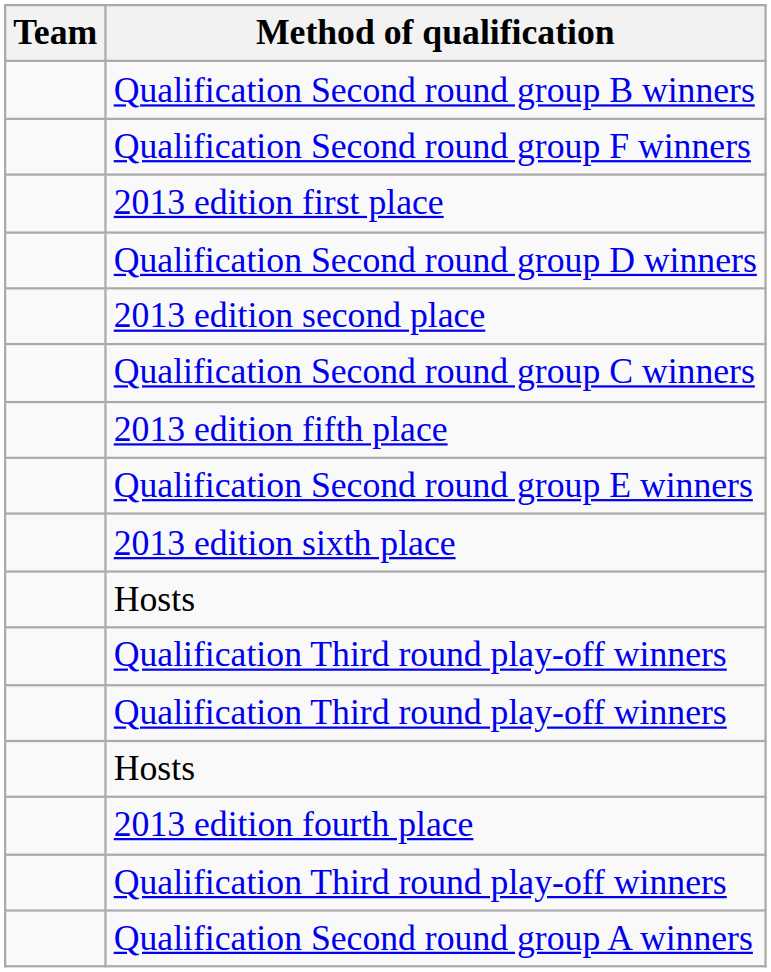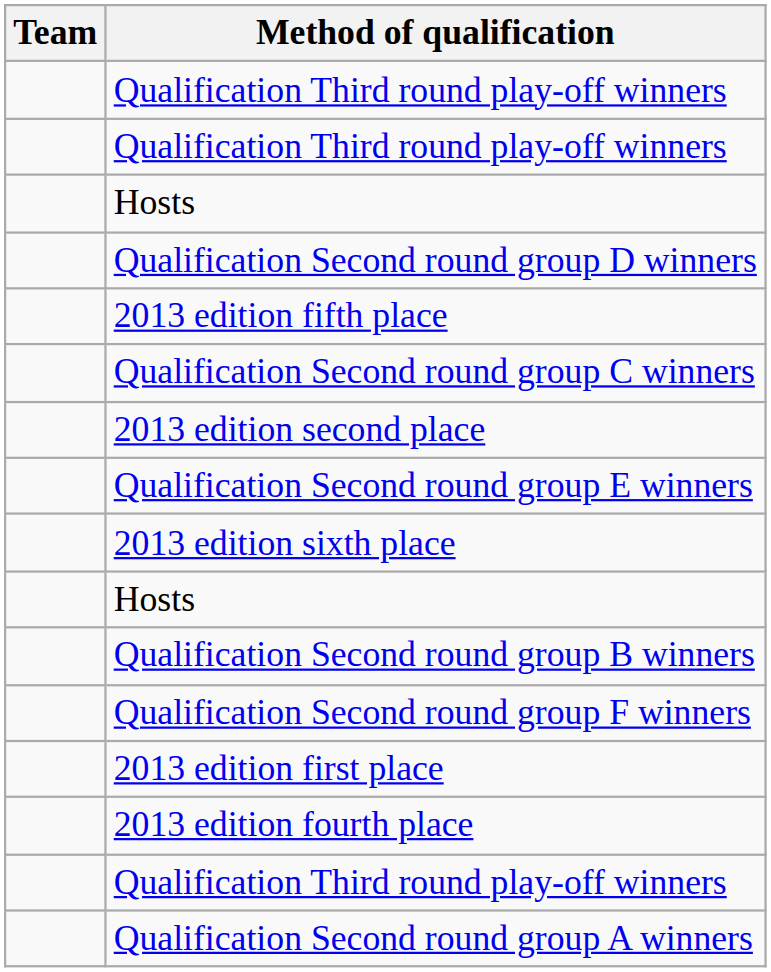(434, 89) Qualification Second round group B winners -> (420, 89) Qualification Third round play-off winners
(432, 145) Qualification Second round group F winners -> (420, 145) Qualification Third round play-off winners
(279, 202) 2013 edition first place -> (154, 202) Hosts
(300, 315) 2013 edition second place -> (281, 315) 2013 edition fifth place
(281, 428) 2013 edition fifth place -> (300, 428) 2013 edition second place
(420, 655) Qualification Third round play-off winners -> (434, 655) Qualification Second round group B winners
(420, 711) Qualification Third round play-off winners -> (432, 711) Qualification Second round group F winners
(154, 768) Hosts -> (279, 768) 2013 edition first place
